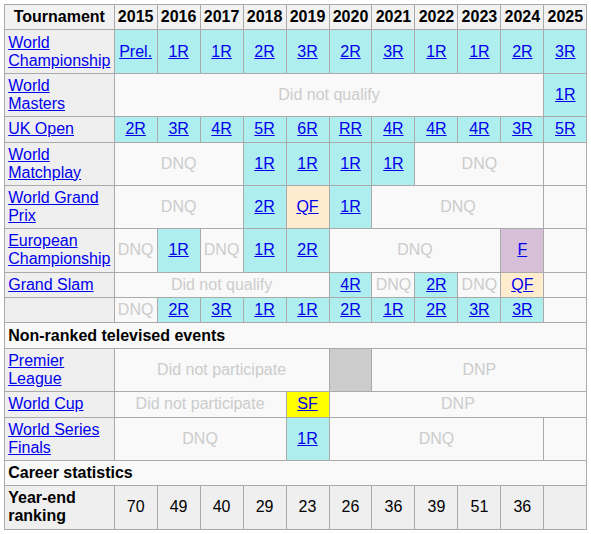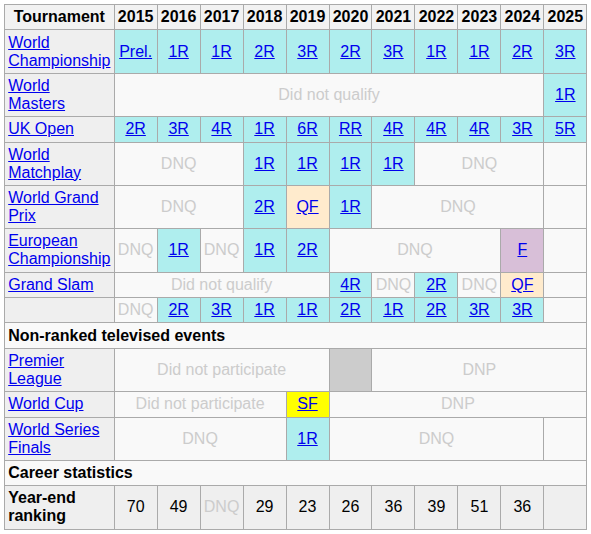(265, 129) 5R -> (265, 129) 1R
(222, 507) 40 -> (222, 507) DNQ
